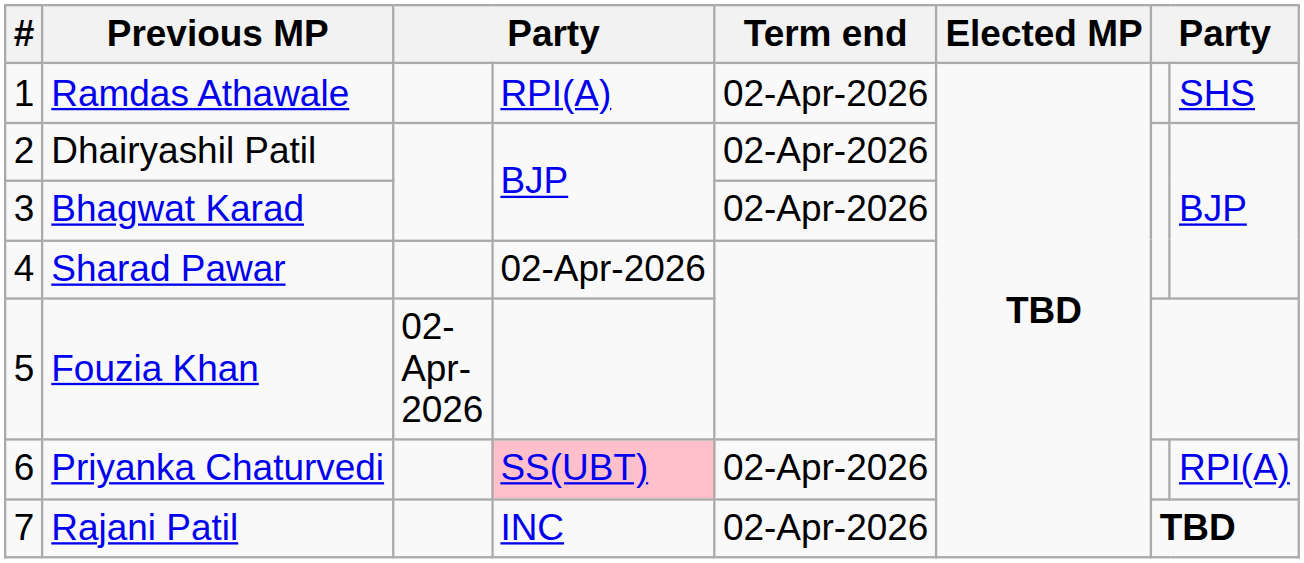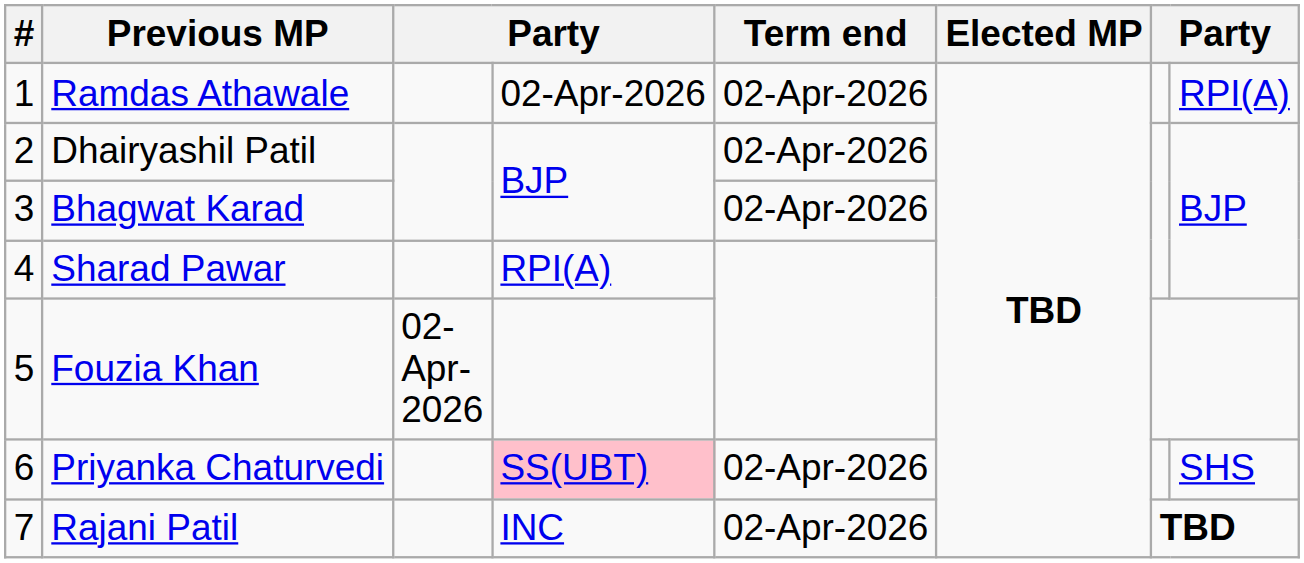(556, 92) RPI(A) -> (603, 92) 02-Apr-2026
(1217, 92) SHS -> (1234, 92) RPI(A)
(603, 268) 02-Apr-2026 -> (556, 268) RPI(A)
(1234, 468) RPI(A) -> (1217, 468) SHS
